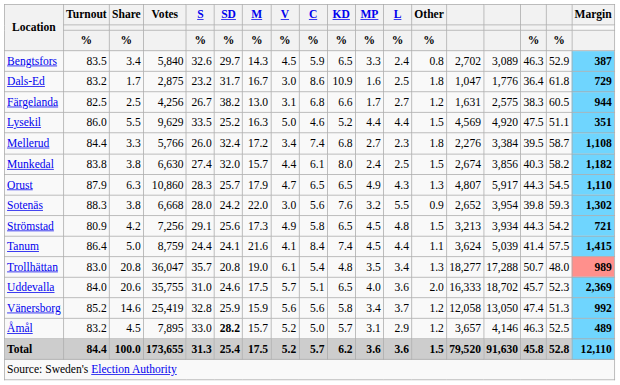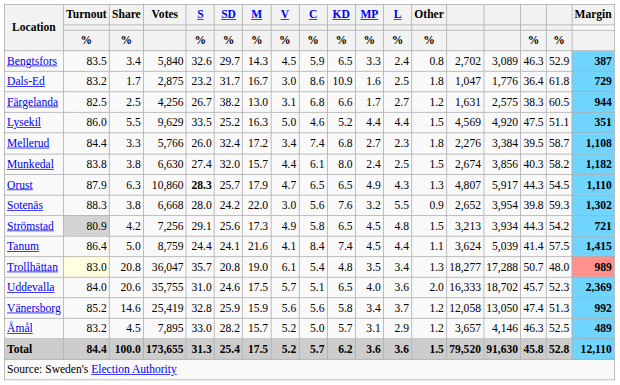(202, 184) normal -> (202, 184) bold
(97, 226) no background -> (97, 226) lightgrey background
(97, 267) no background -> (97, 267) lightyellow background
(230, 328) bold -> (230, 328) normal
